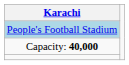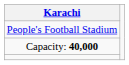(62, 29) lightblue background -> (62, 29) no background
